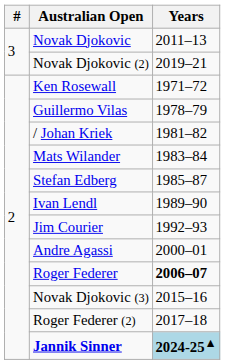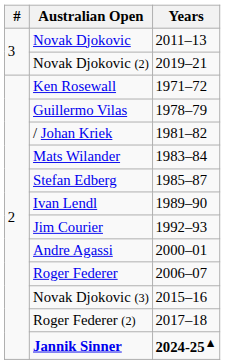(181, 273) bold -> (181, 273) normal
(186, 345) lightblue background -> (186, 345) no background
